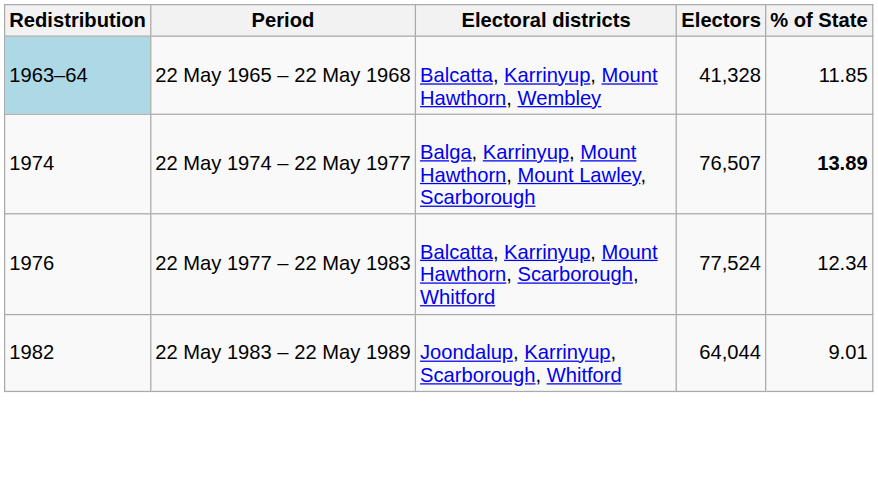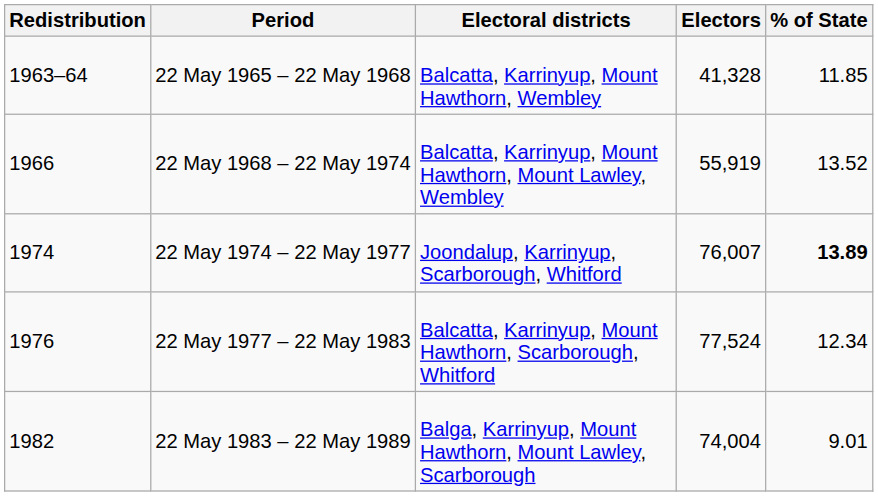(49, 75) lightblue background -> (49, 75) no background
+ row: (283, 163)
(533, 175) Balga, Karrinyup, Mount Hawthorn, Mount Lawley, Scarborough -> (521, 263) Joondalup, Karrinyup, Scarborough, Whitford
(730, 163) 76,507 -> (730, 252) 76,007
(521, 363) Joondalup, Karrinyup, Scarborough, Whitford -> (533, 452) Balga, Karrinyup, Mount Hawthorn, Mount Lawley, Scarborough
(730, 352) 64,044 -> (730, 441) 74,004
